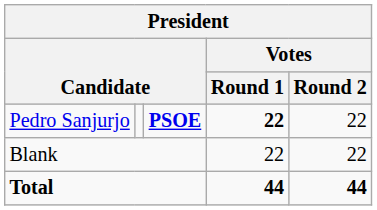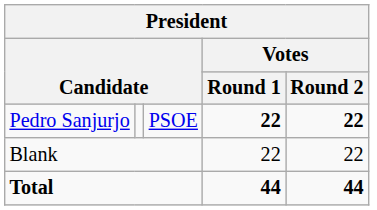(175, 121) bold -> (173, 121) normal
(357, 121) normal -> (353, 121) bold
